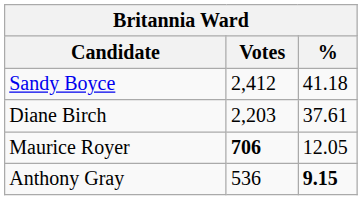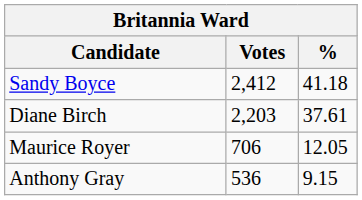(246, 147) bold -> (246, 147) normal
(320, 178) bold -> (320, 178) normal
